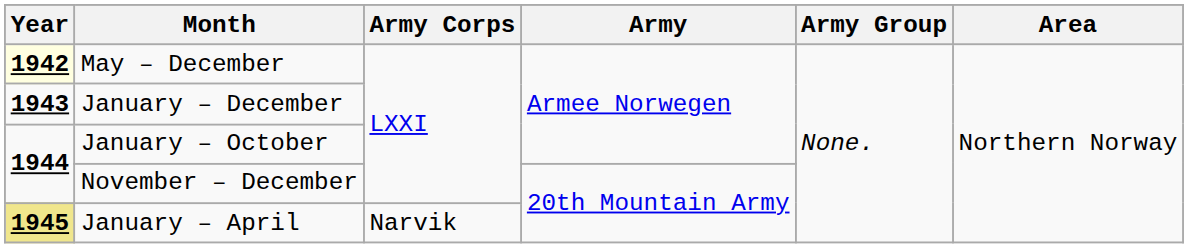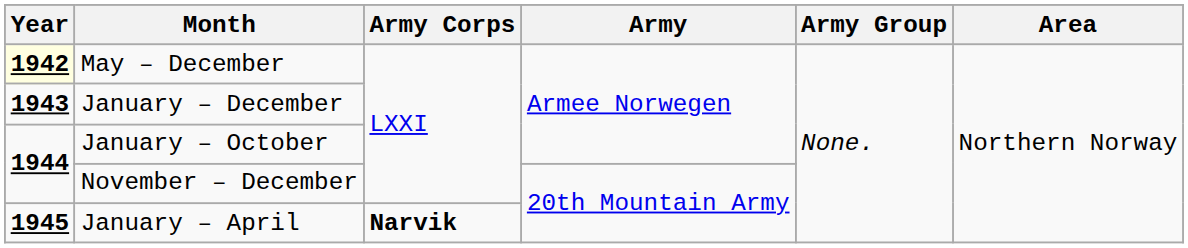(40, 223) khaki background -> (40, 223) no background
(413, 223) normal -> (413, 223) bold
